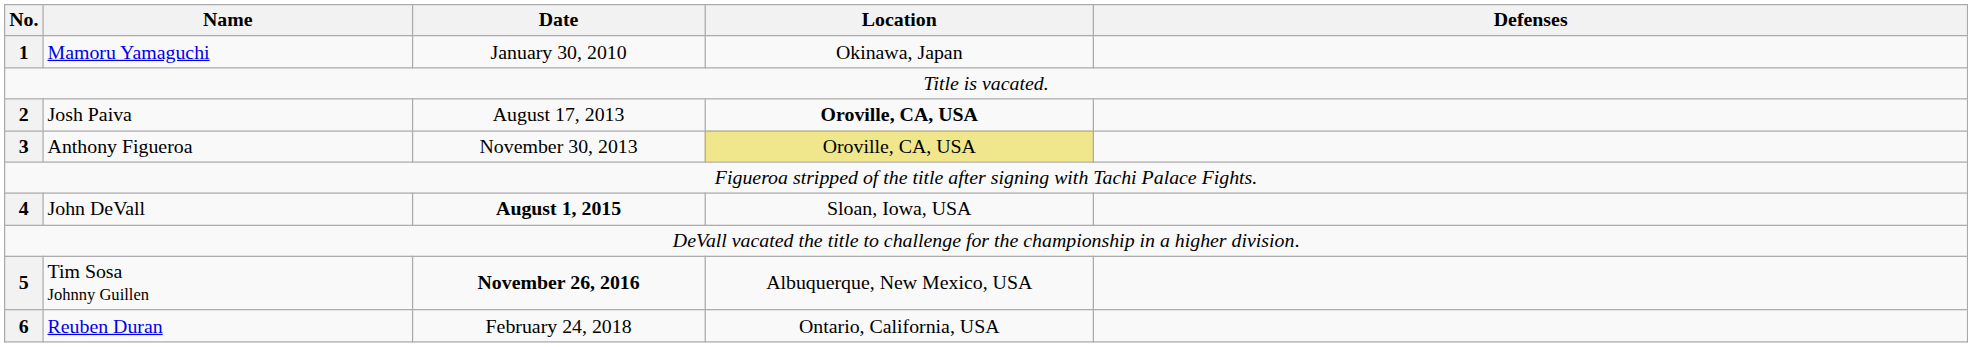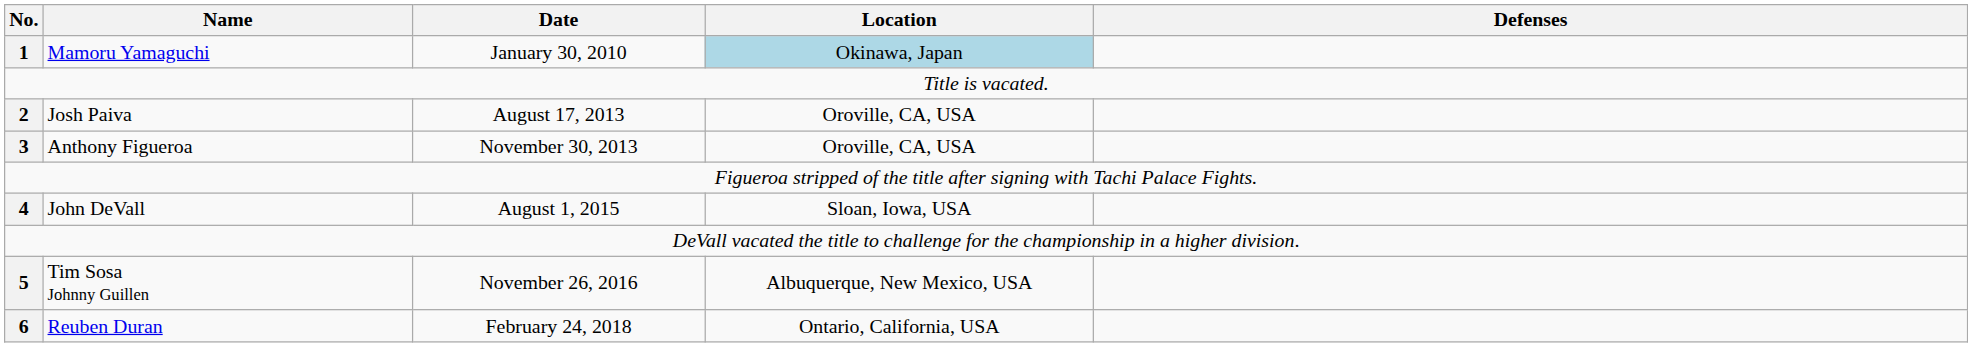(899, 51) no background -> (899, 51) lightblue background
(899, 114) bold -> (899, 114) normal
(899, 146) khaki background -> (899, 146) no background
(559, 209) bold -> (559, 209) normal
(559, 283) bold -> (559, 283) normal
